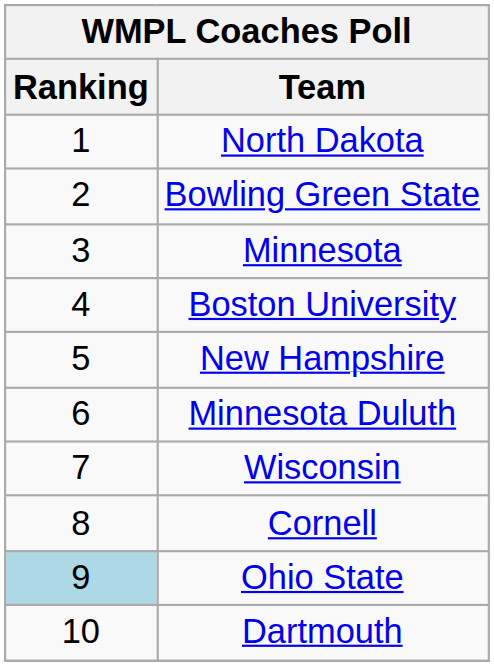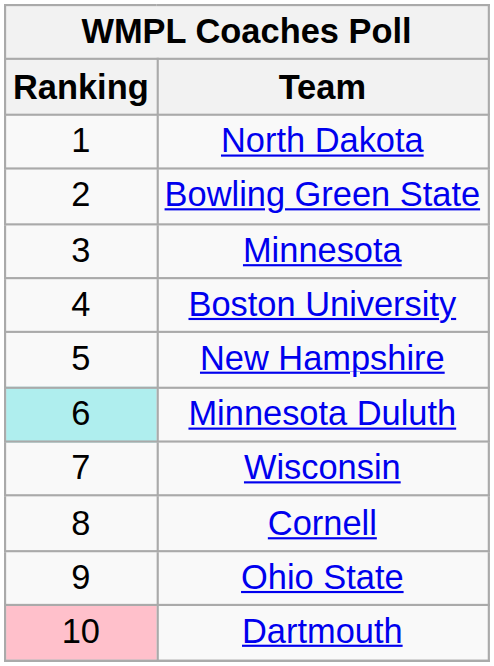(81, 413) no background -> (81, 413) paleturquoise background
(81, 577) lightblue background -> (81, 577) no background
(81, 631) no background -> (81, 631) pink background
